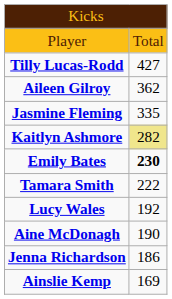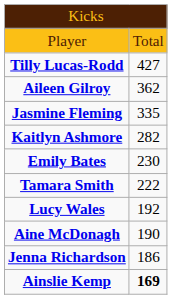(148, 137) khaki background -> (148, 137) no background
(148, 161) bold -> (148, 161) normal
(148, 281) normal -> (148, 281) bold
